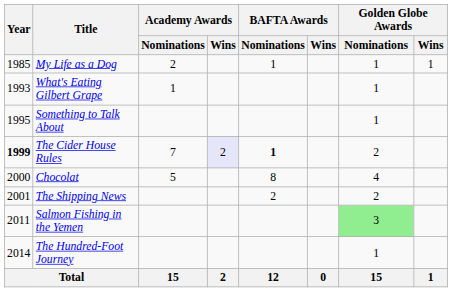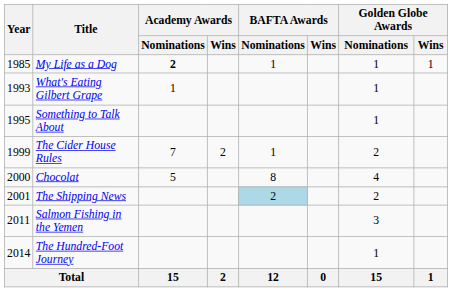(173, 63) normal -> (173, 63) bold
(19, 152) bold -> (19, 152) normal
(223, 152) lavender background -> (223, 152) no background
(273, 152) bold -> (273, 152) normal
(273, 195) no background -> (273, 195) lightblue background
(376, 221) lightgreen background -> (376, 221) no background
